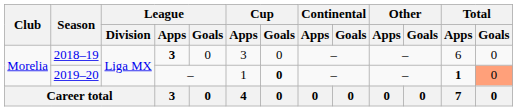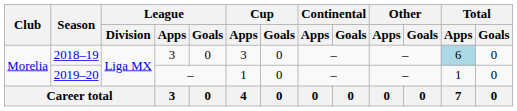(172, 55) bold -> (172, 55) normal
(458, 55) no background -> (458, 55) lightblue background
(279, 75) bold -> (279, 75) normal
(458, 75) bold -> (458, 75) normal
(494, 75) lightsalmon background -> (494, 75) no background
